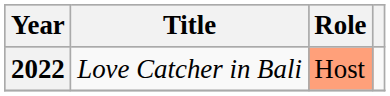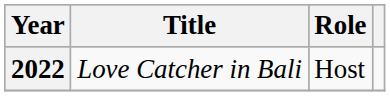(340, 68) lightsalmon background -> (340, 68) no background
